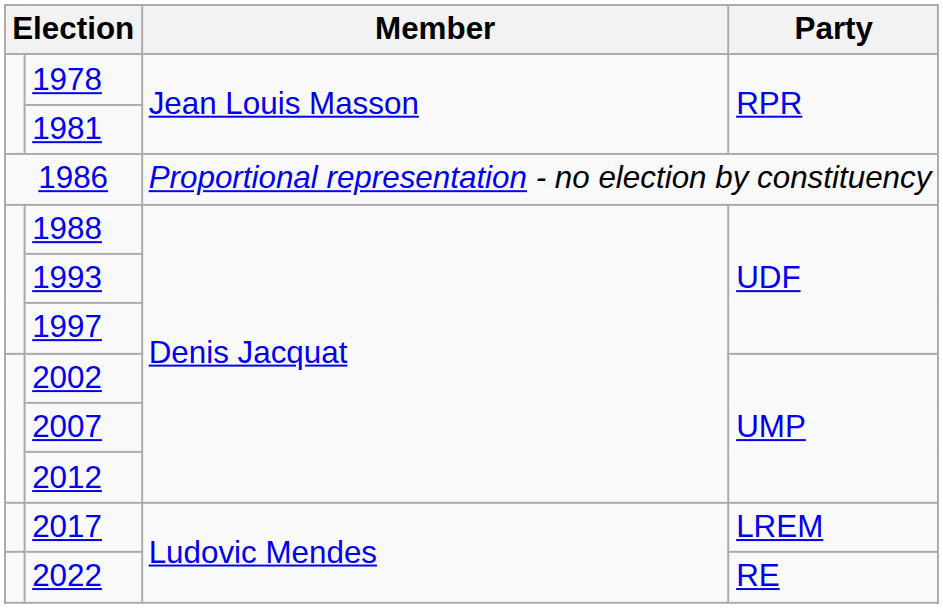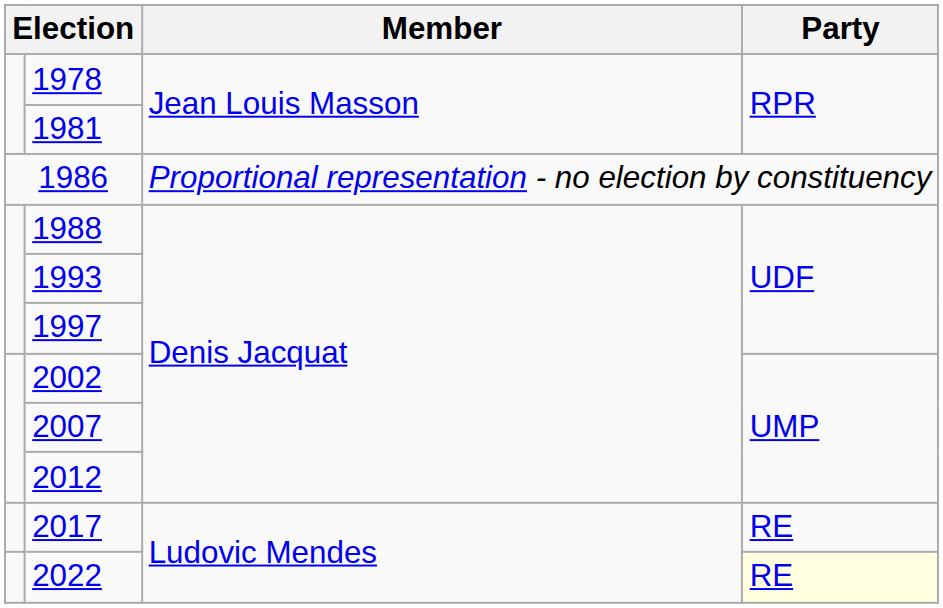(780, 526) LREM -> (771, 526) RE
(758, 576) no background -> (771, 576) lightyellow background
